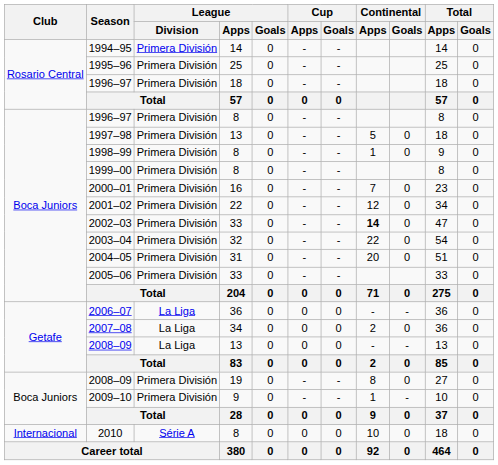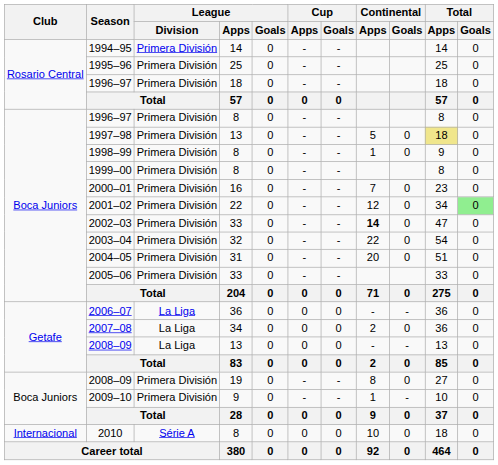(441, 135) no background -> (441, 135) khaki background
(476, 205) no background -> (476, 205) lightgreen background
